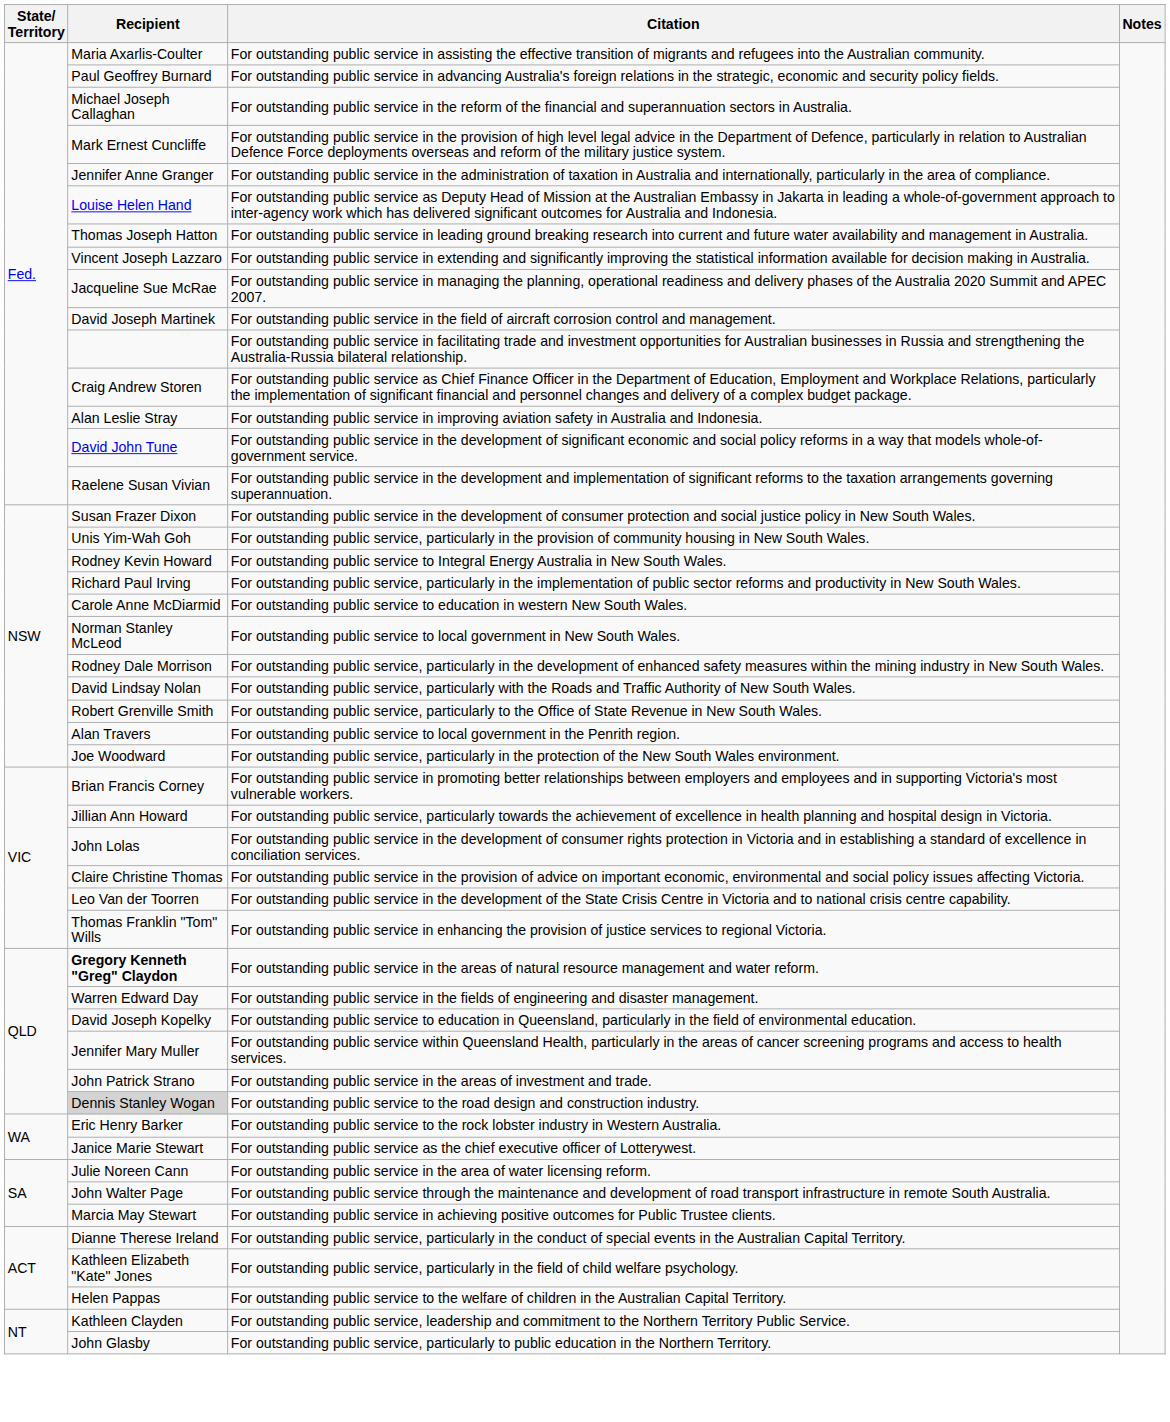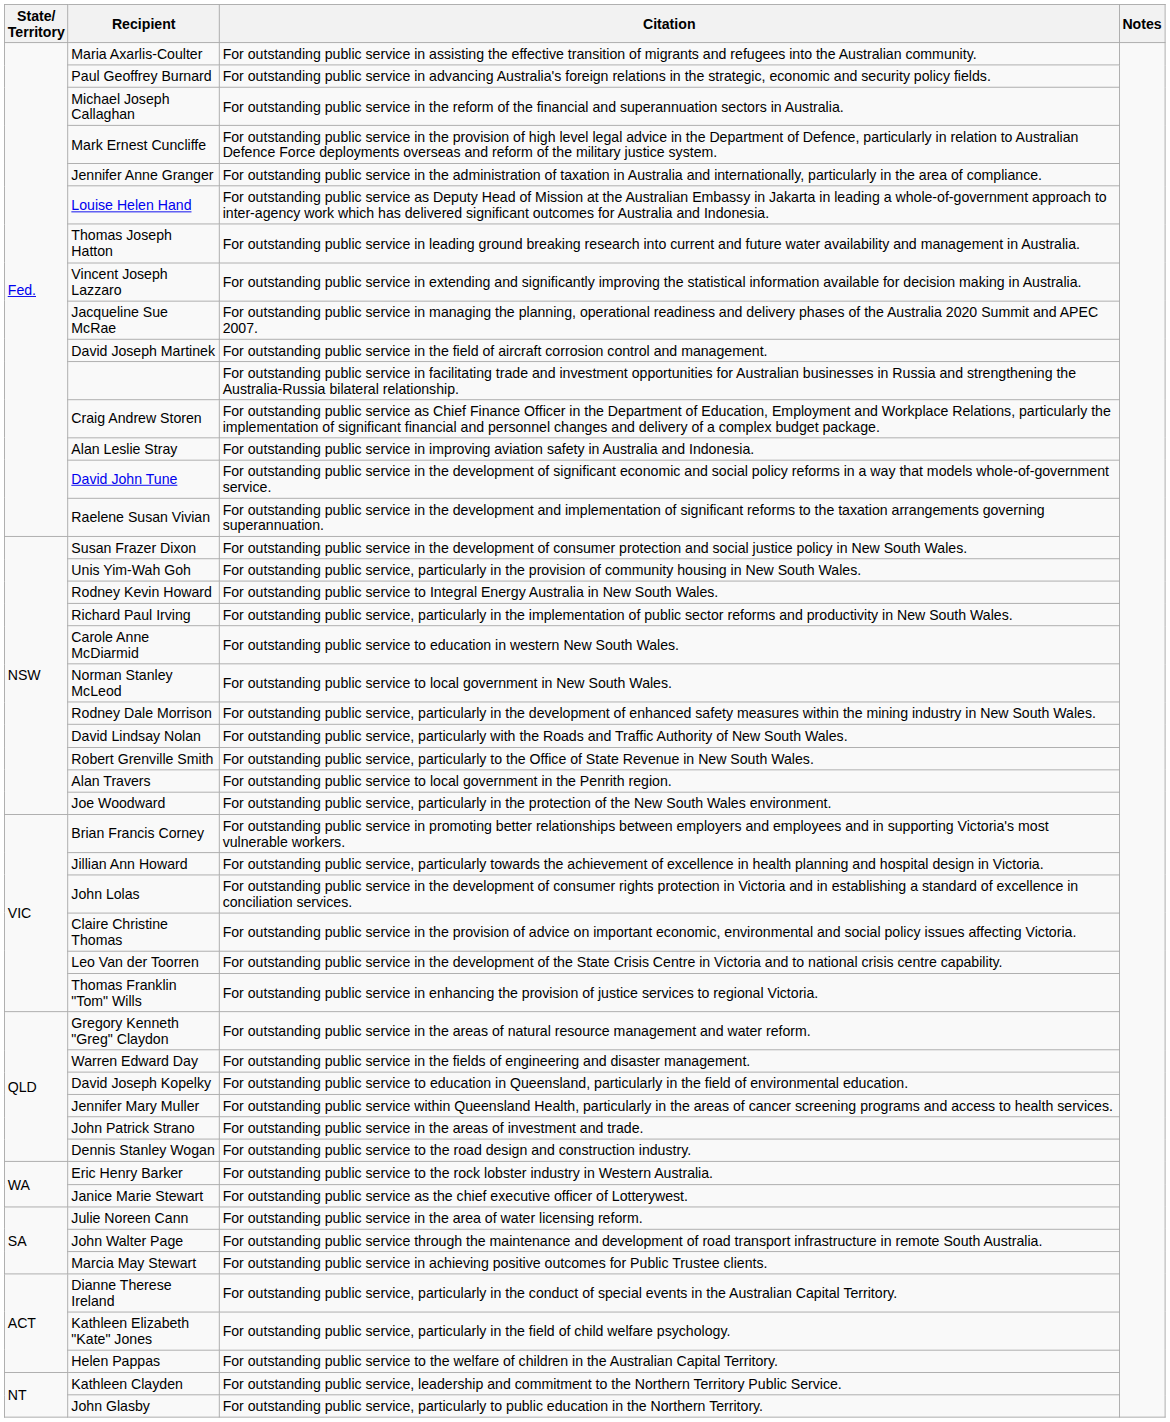(129, 968) bold -> (125, 1031) normal
(143, 1103) lightgrey background -> (143, 1151) no background
